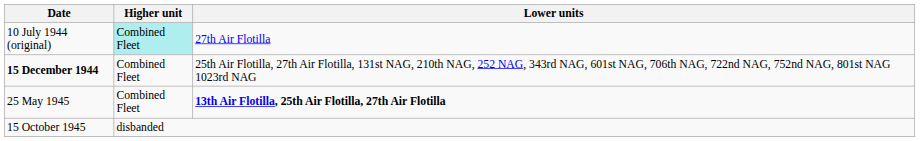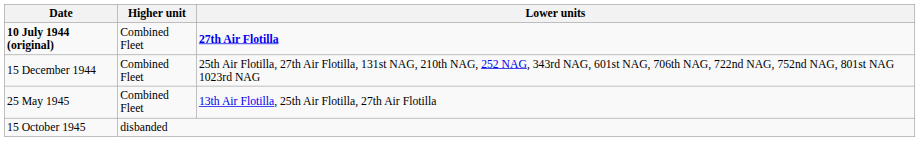(37, 38) normal -> (38, 38) bold
(141, 38) paleturquoise background -> (145, 38) no background
(233, 38) normal -> (239, 38) bold
(53, 70) bold -> (51, 70) normal
(320, 102) bold -> (318, 102) normal
